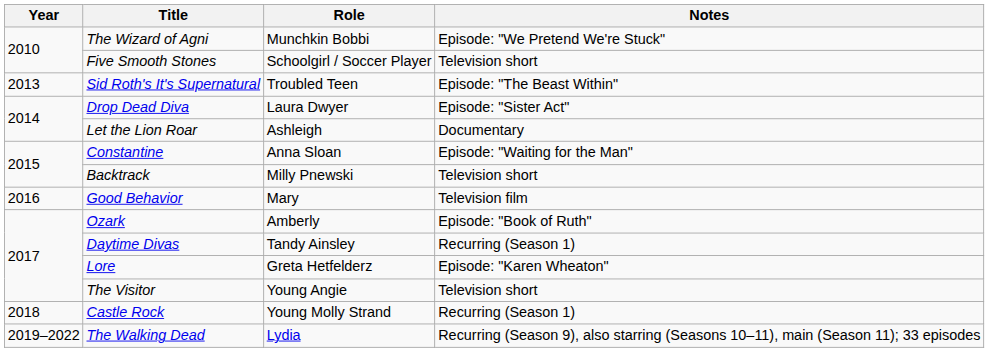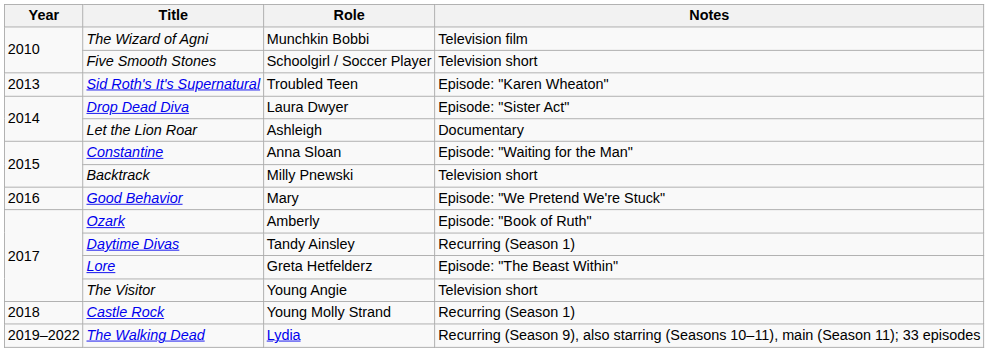(552, 38) Episode: "We Pretend We're Stuck" -> (483, 38) Television film
(528, 84) Episode: "The Beast Within" -> (523, 84) Episode: "Karen Wheaton"
(483, 198) Television film -> (552, 198) Episode: "We Pretend We're Stuck"
(523, 267) Episode: "Karen Wheaton" -> (528, 267) Episode: "The Beast Within"
